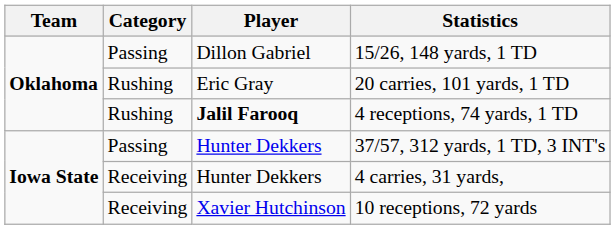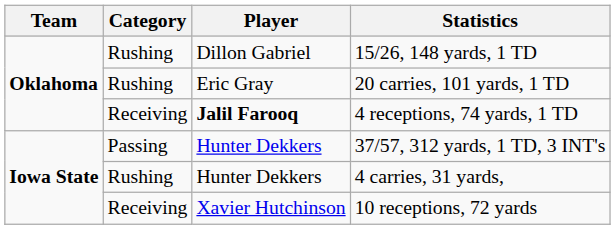(138, 51) Passing -> (140, 51) Rushing
(140, 114) Rushing -> (147, 114) Receiving
(147, 176) Receiving -> (140, 176) Rushing
